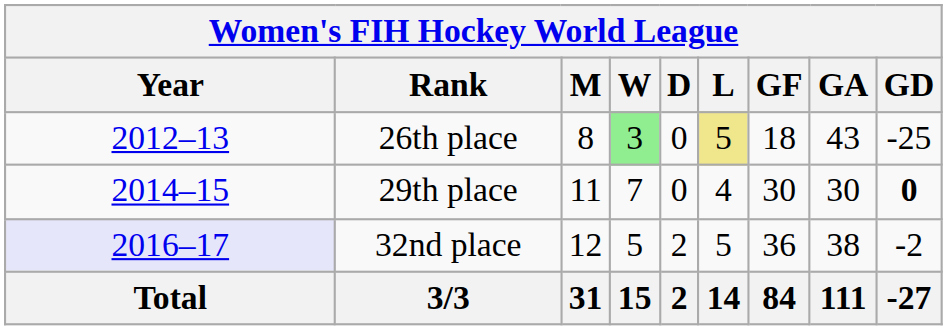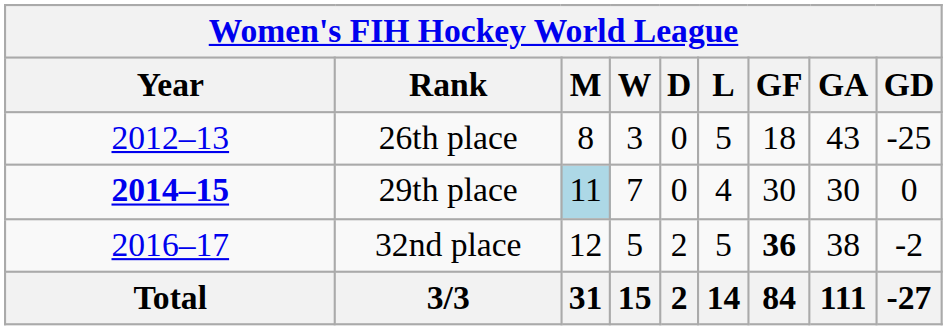(635, 137) lightgreen background -> (635, 137) no background
(724, 137) khaki background -> (724, 137) no background
(170, 191) normal -> (170, 191) bold
(586, 191) no background -> (586, 191) lightblue background
(909, 191) bold -> (909, 191) normal
(170, 244) lavender background -> (170, 244) no background
(779, 244) normal -> (779, 244) bold
